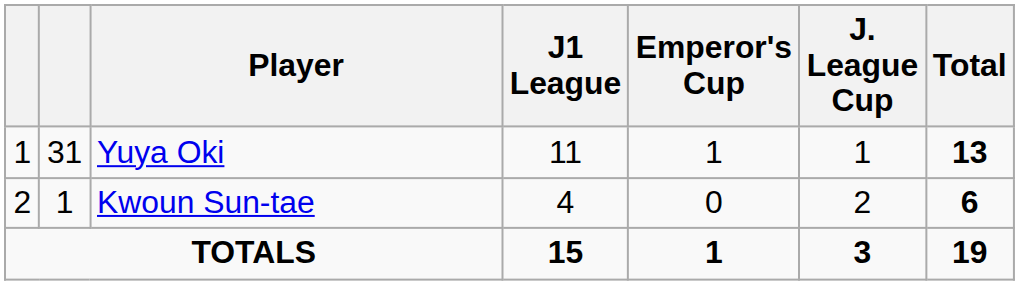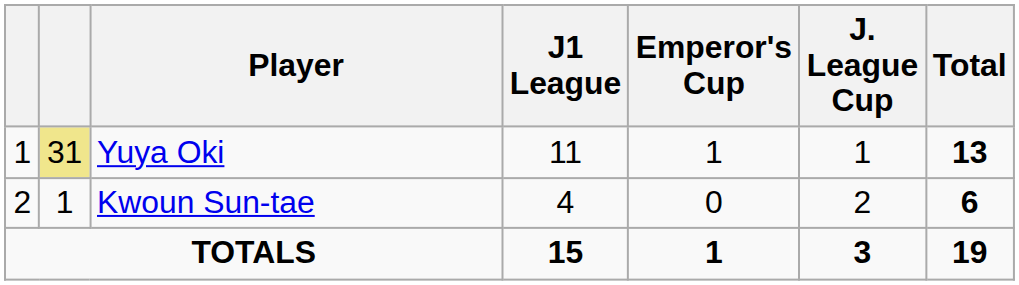(65, 151) no background -> (65, 151) khaki background
